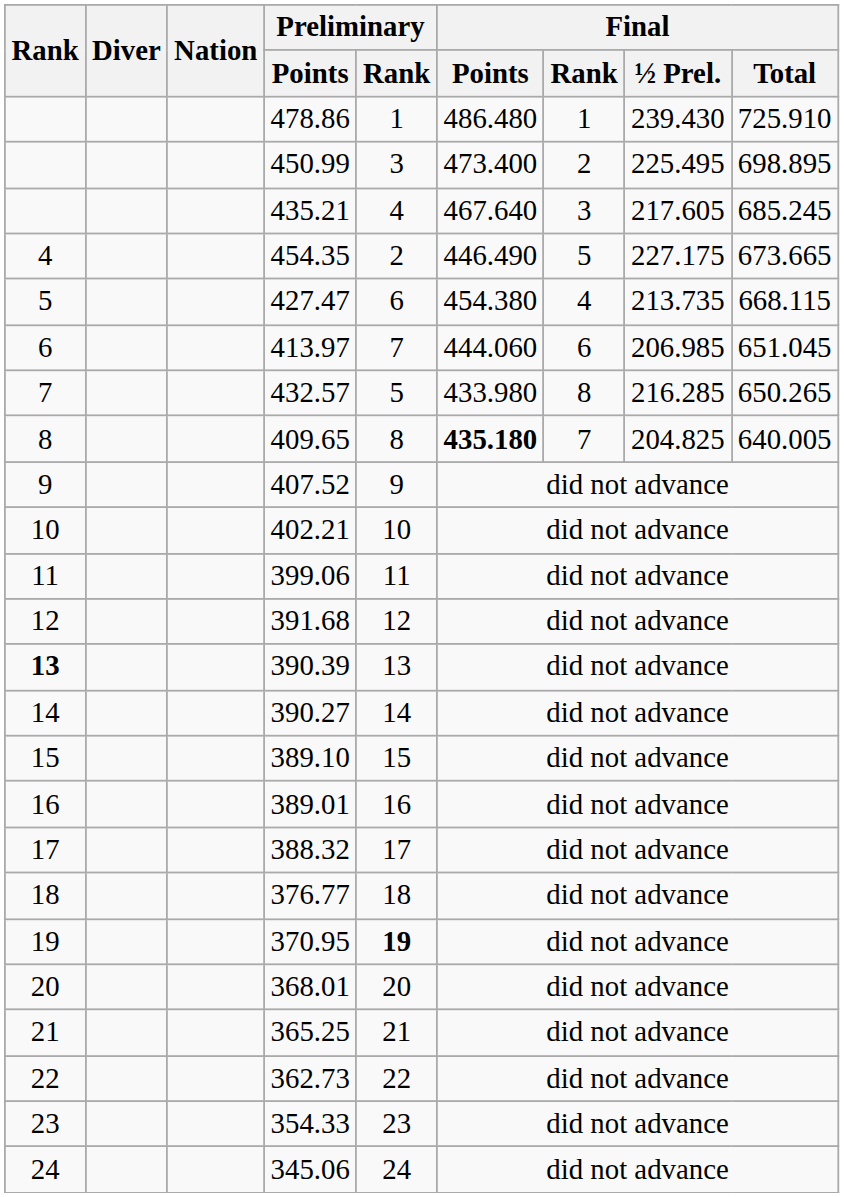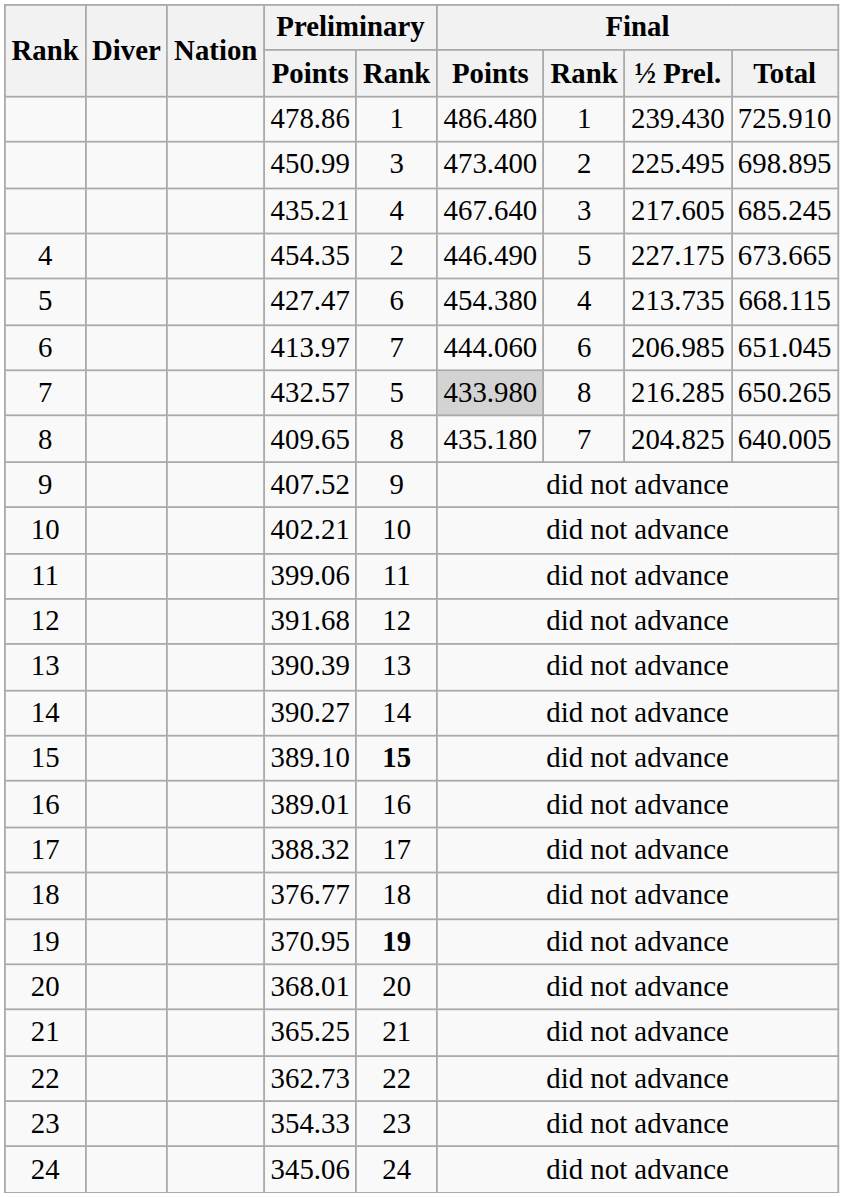(490, 392) no background -> (490, 392) lightgrey background
(490, 438) bold -> (490, 438) normal
(45, 666) bold -> (45, 666) normal
(397, 758) normal -> (397, 758) bold
